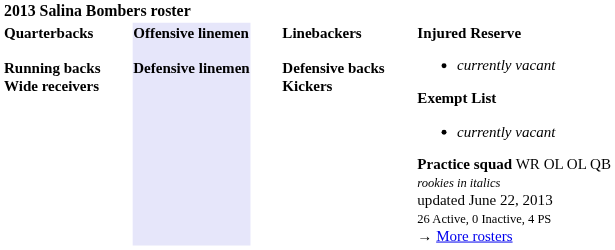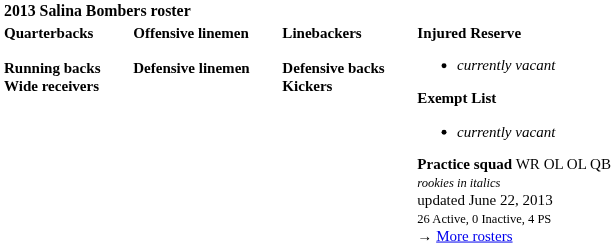(191, 50) lavender background -> (191, 50) no background
